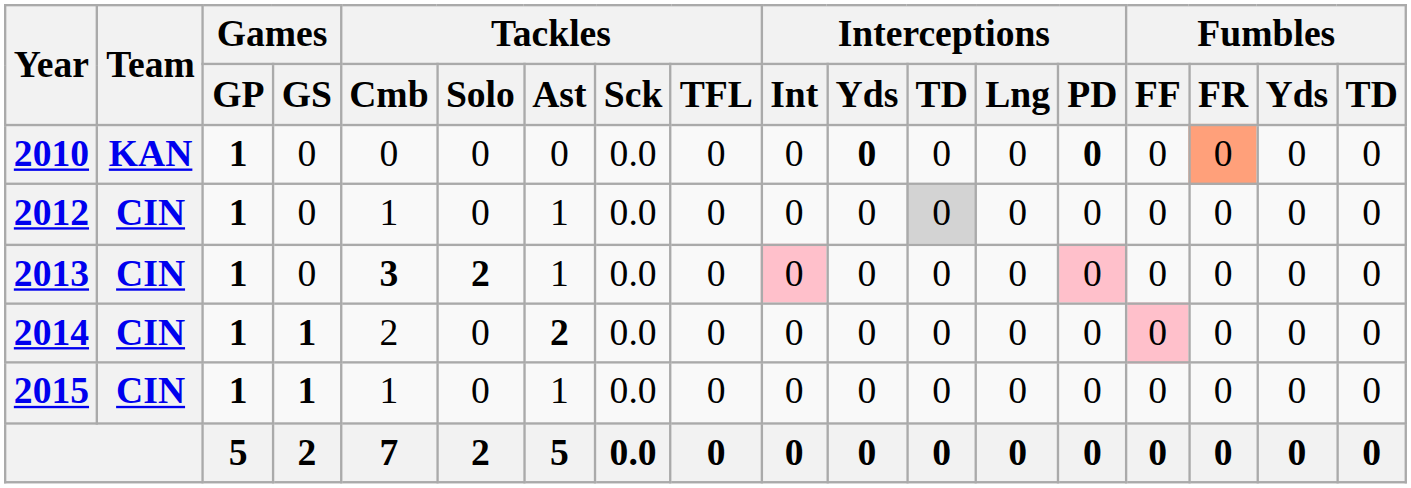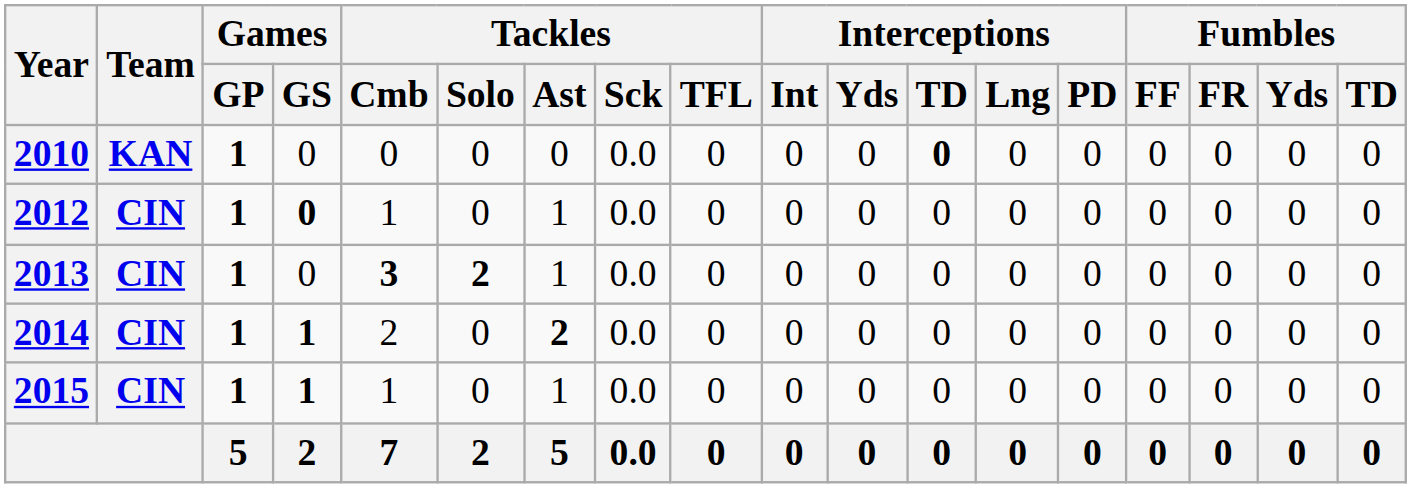(867, 153) bold -> (867, 153) normal
(942, 153) normal -> (942, 153) bold
(1092, 153) bold -> (1092, 153) normal
(1223, 153) lightsalmon background -> (1223, 153) no background
(307, 213) normal -> (307, 213) bold
(942, 213) lightgrey background -> (942, 213) no background
(794, 272) pink background -> (794, 272) no background
(1092, 272) pink background -> (1092, 272) no background
(1158, 332) pink background -> (1158, 332) no background
